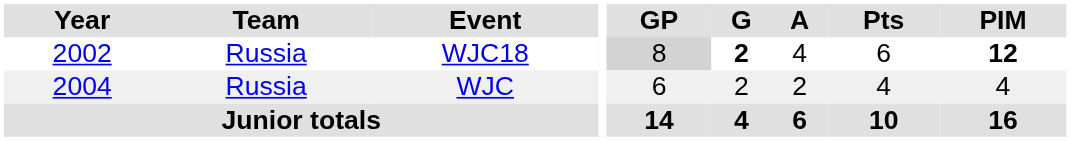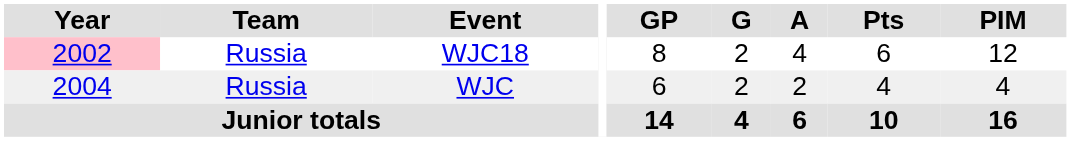(82, 53) no background -> (82, 53) pink background
(659, 53) lightgrey background -> (659, 53) no background
(741, 53) bold -> (741, 53) normal
(1003, 53) bold -> (1003, 53) normal
